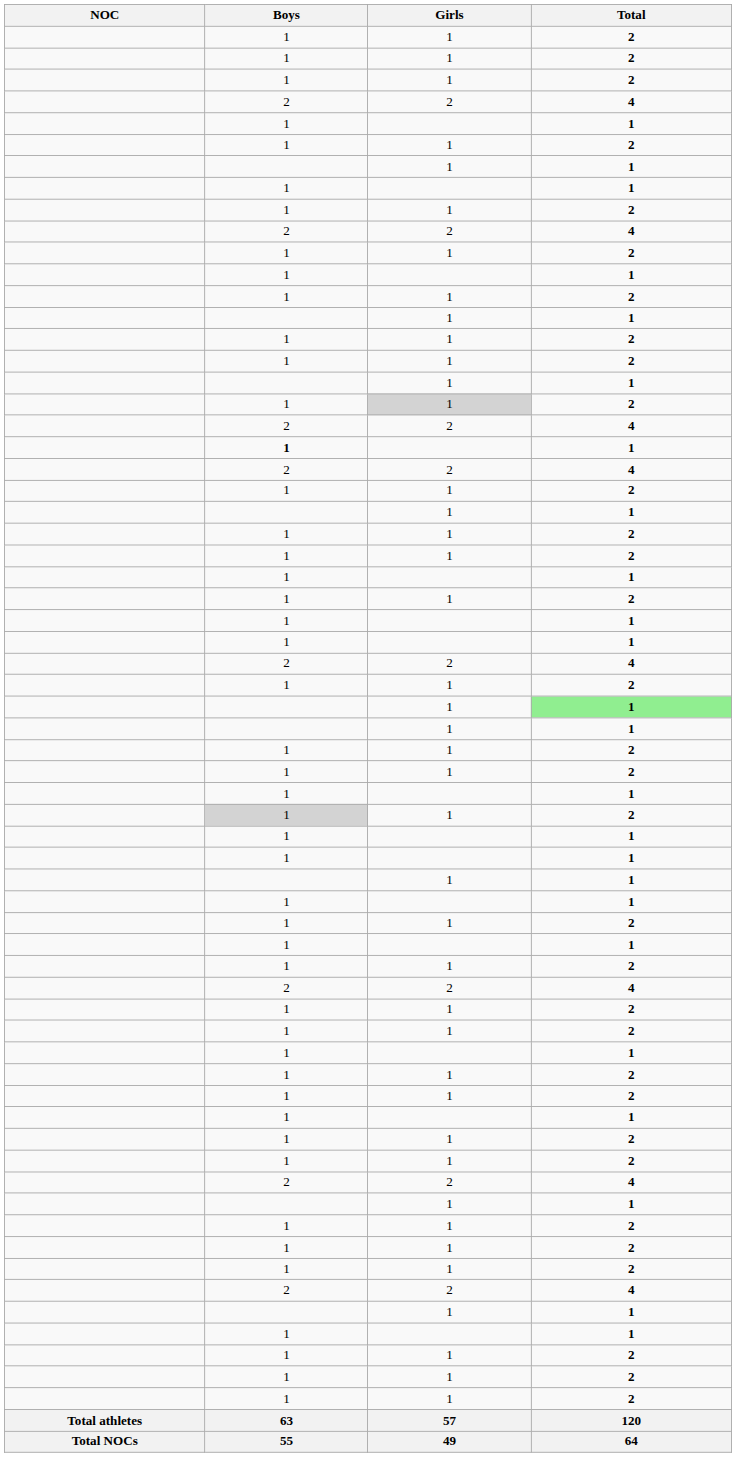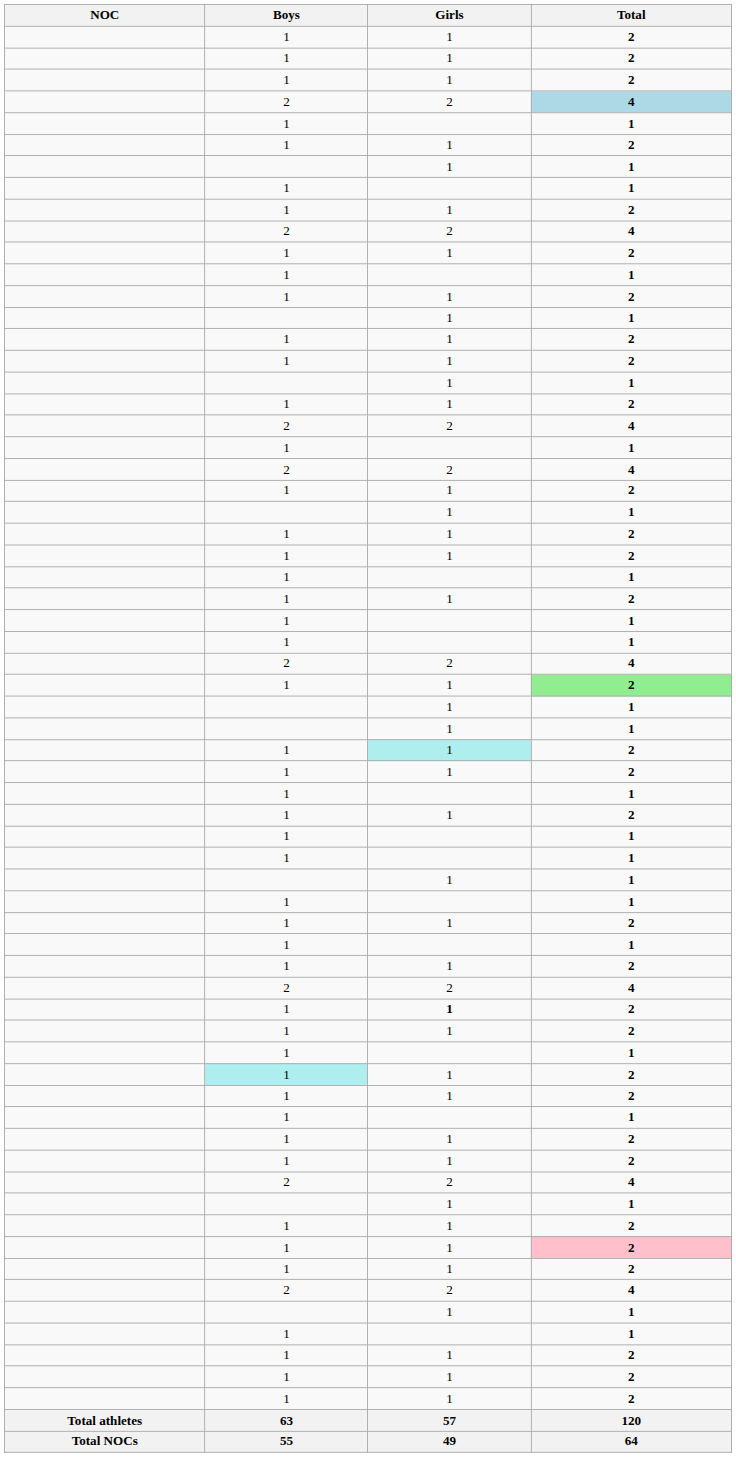(631, 102) no background -> (631, 102) lightblue background
(449, 404) lightgrey background -> (449, 404) no background
(286, 447) bold -> (286, 447) normal
(631, 685) no background -> (631, 685) lightgreen background
(631, 707) lightgreen background -> (631, 707) no background
(449, 750) no background -> (449, 750) paleturquoise background
(286, 815) lightgrey background -> (286, 815) no background
(449, 1009) normal -> (449, 1009) bold
(286, 1074) no background -> (286, 1074) paleturquoise background
(631, 1247) no background -> (631, 1247) pink background
